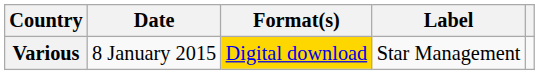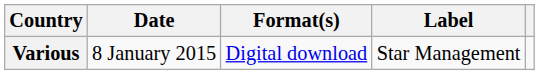(296, 52) gold background -> (296, 52) no background
